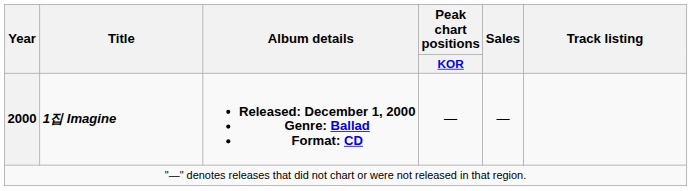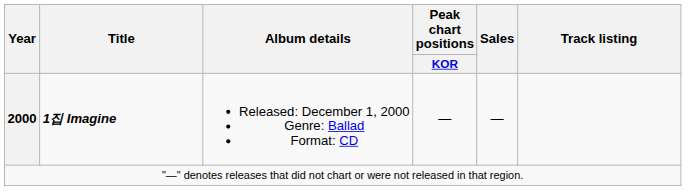(311, 126) bold -> (308, 126) normal
